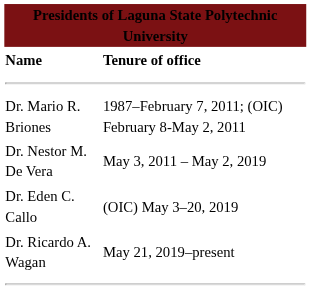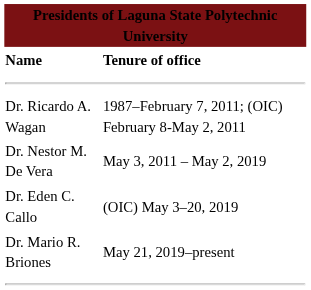(43, 116) Dr. Mario R. Briones -> (48, 116) Dr. Ricardo A. Wagan
(48, 252) Dr. Ricardo A. Wagan -> (43, 252) Dr. Mario R. Briones
